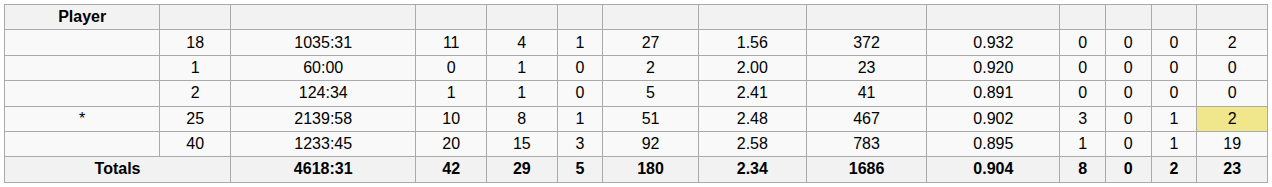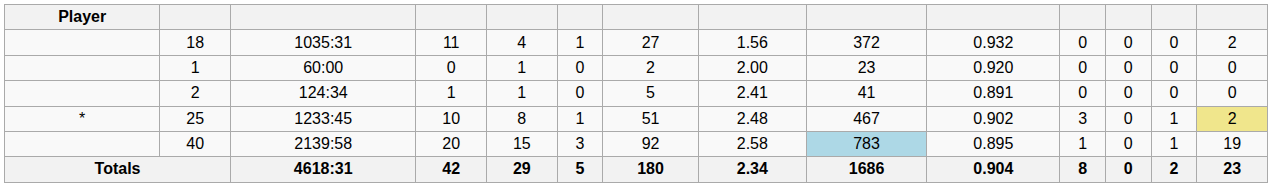(323, 118) 2139:58 -> (323, 118) 1233:45
(323, 144) 1233:45 -> (323, 144) 2139:58
(867, 144) no background -> (867, 144) lightblue background
